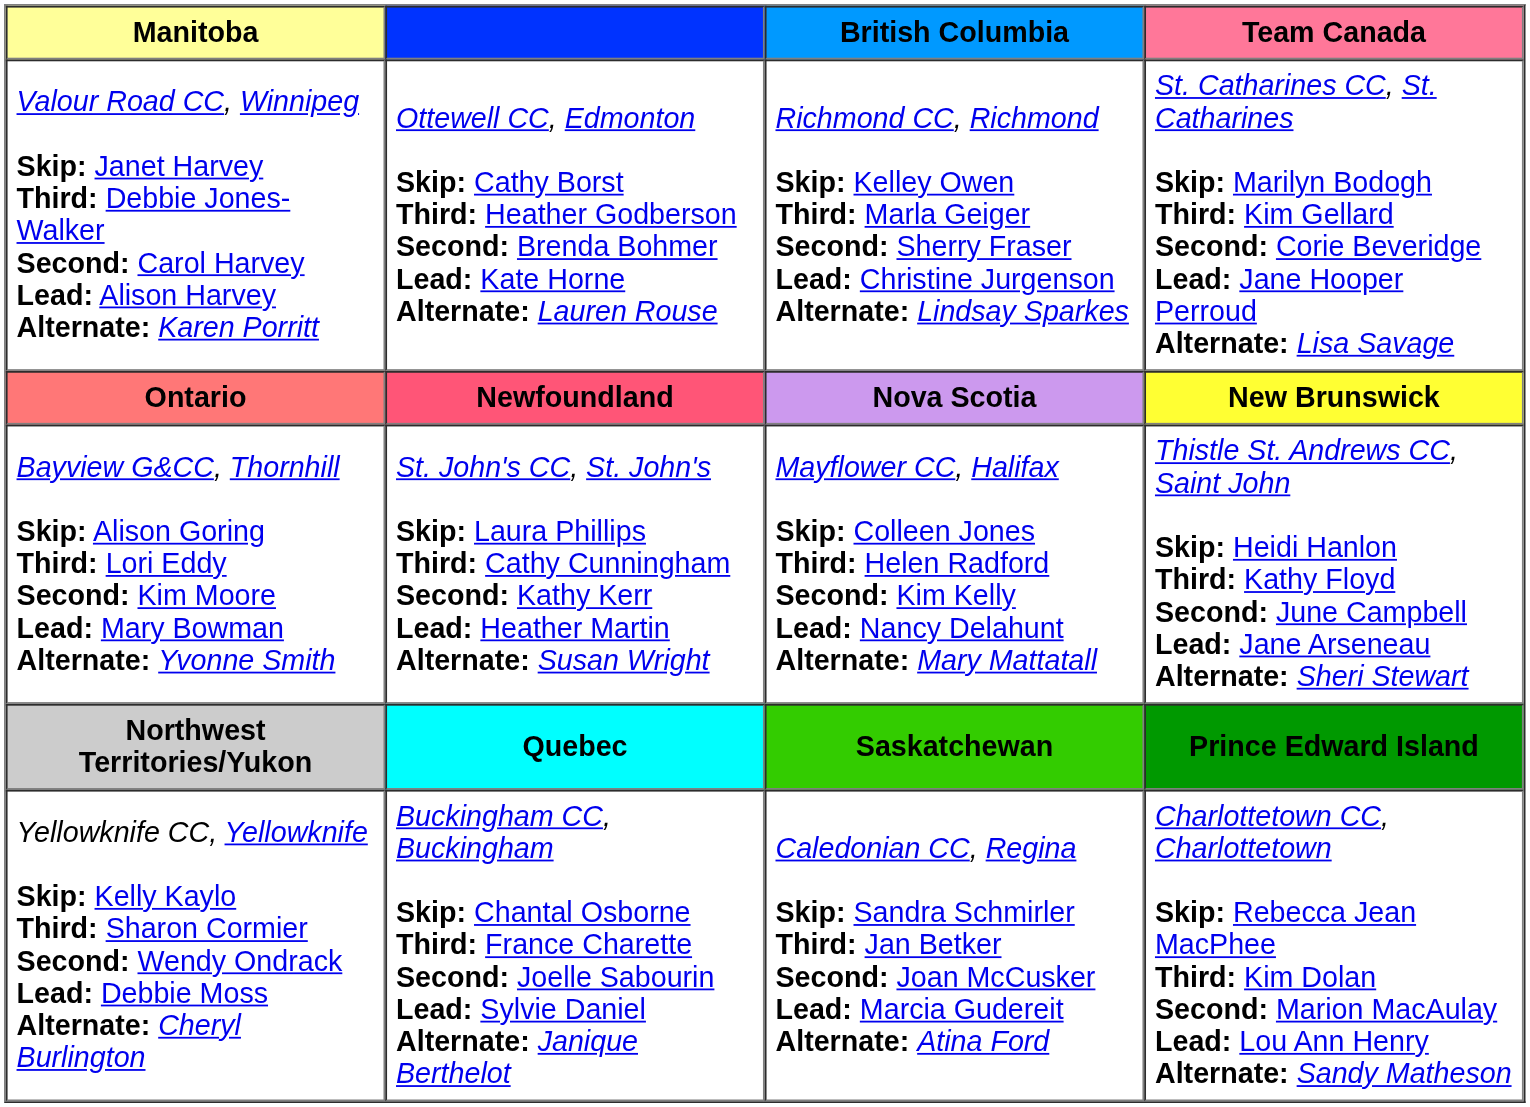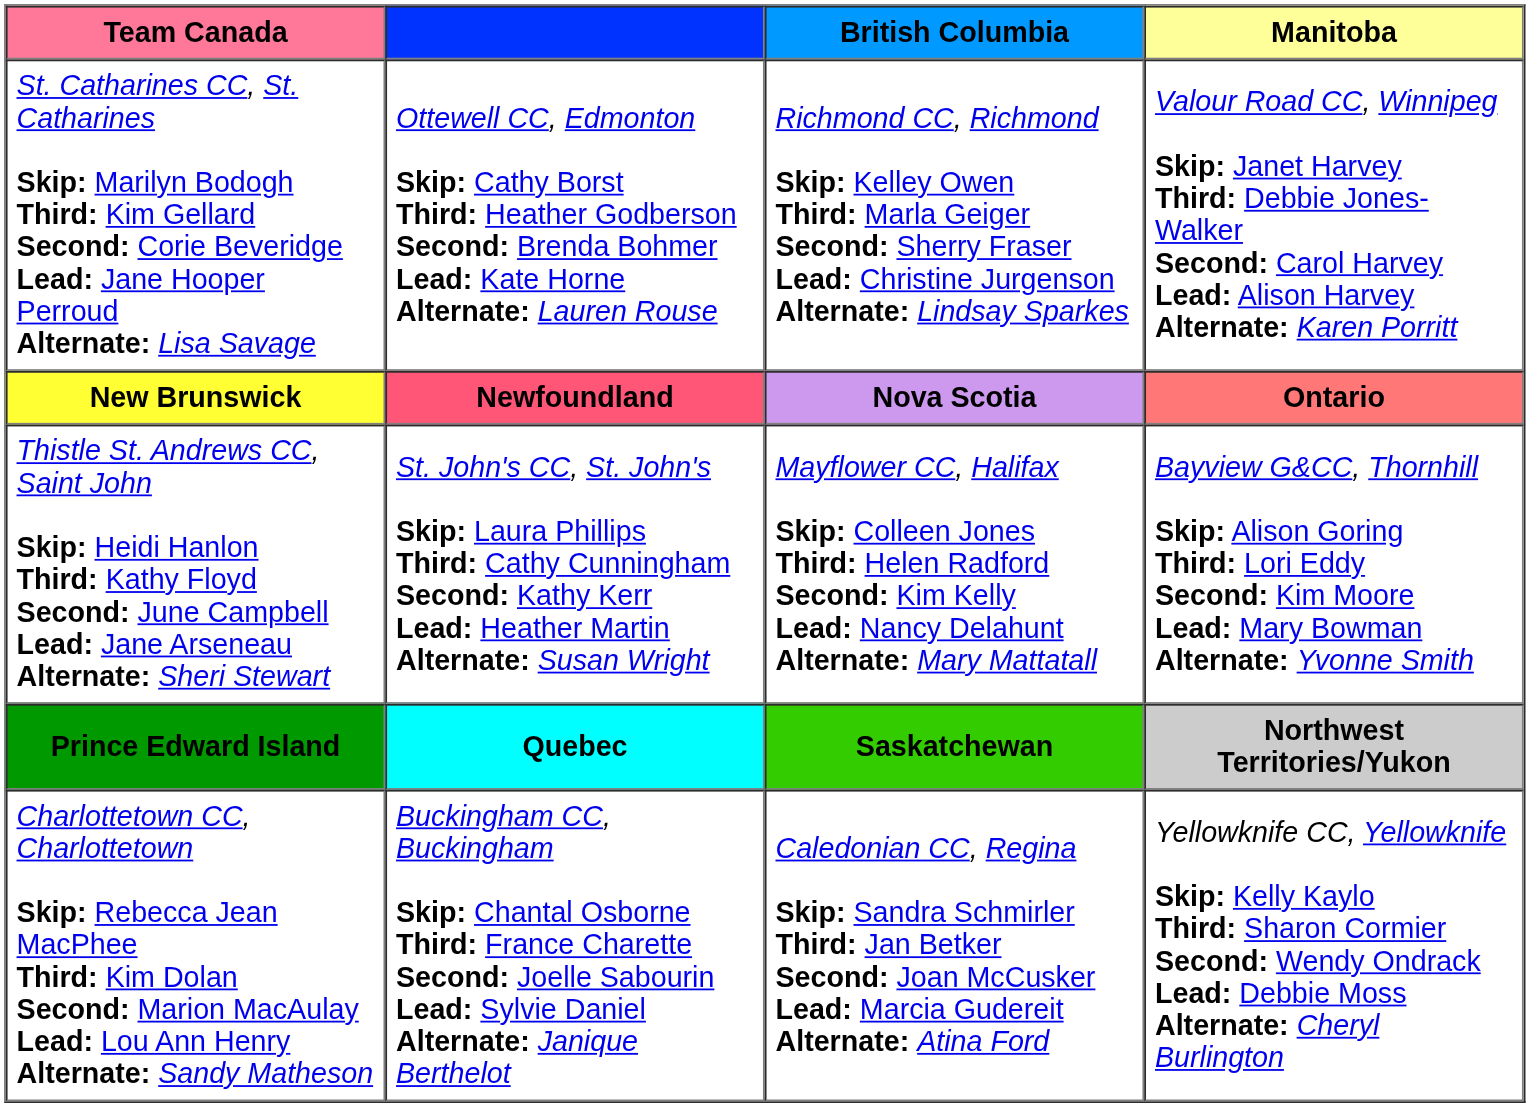columns swapped: (1334, 32) <-> (196, 32)
